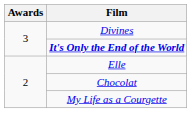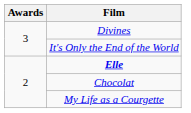(117, 47) bold -> (114, 47) normal
(117, 64) normal -> (114, 64) bold
